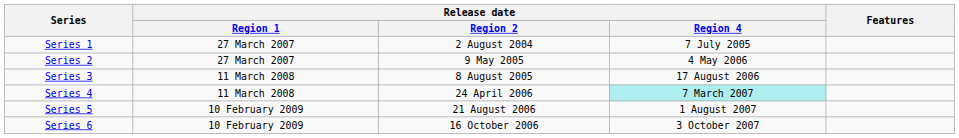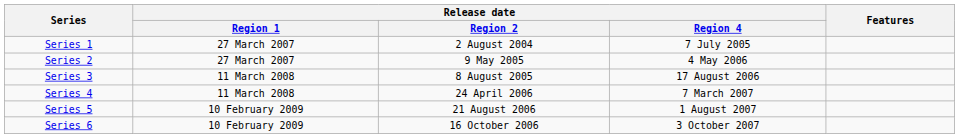(718, 93) paleturquoise background -> (718, 93) no background
